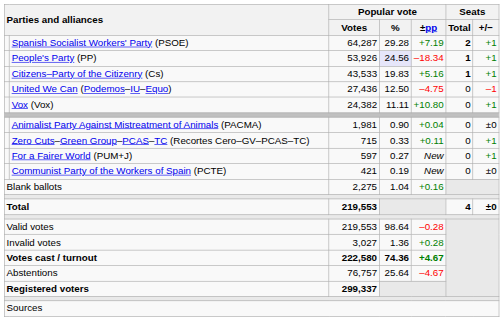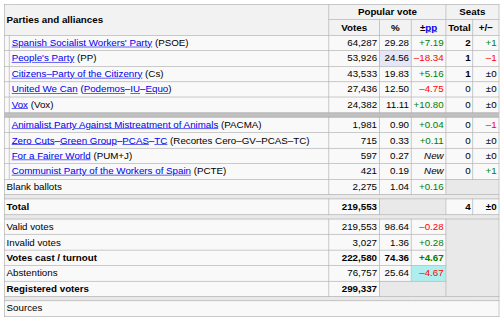(491, 58) +1 -> (491, 58) –1
(491, 74) +1 -> (491, 74) ±0
(491, 89) –1 -> (491, 89) ±0
(491, 105) +1 -> (491, 105) ±0
(491, 125) ±0 -> (491, 125) –1
(491, 140) +1 -> (491, 140) ±0
(491, 156) +1 -> (491, 156) ±0
(491, 171) ±0 -> (491, 171) +1
(431, 273) no background -> (431, 273) paleturquoise background
